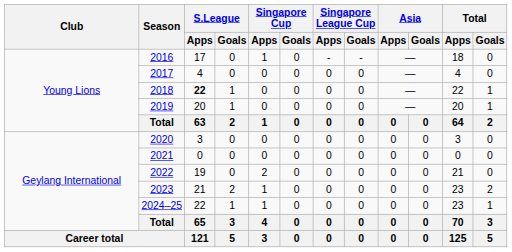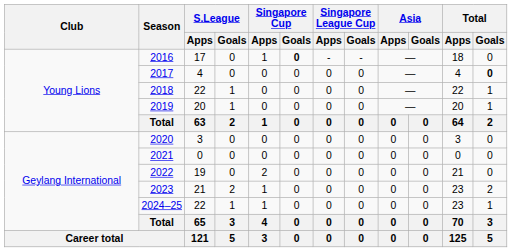(297, 57) normal -> (297, 57) bold
(490, 73) normal -> (490, 73) bold
(200, 90) bold -> (200, 90) normal
